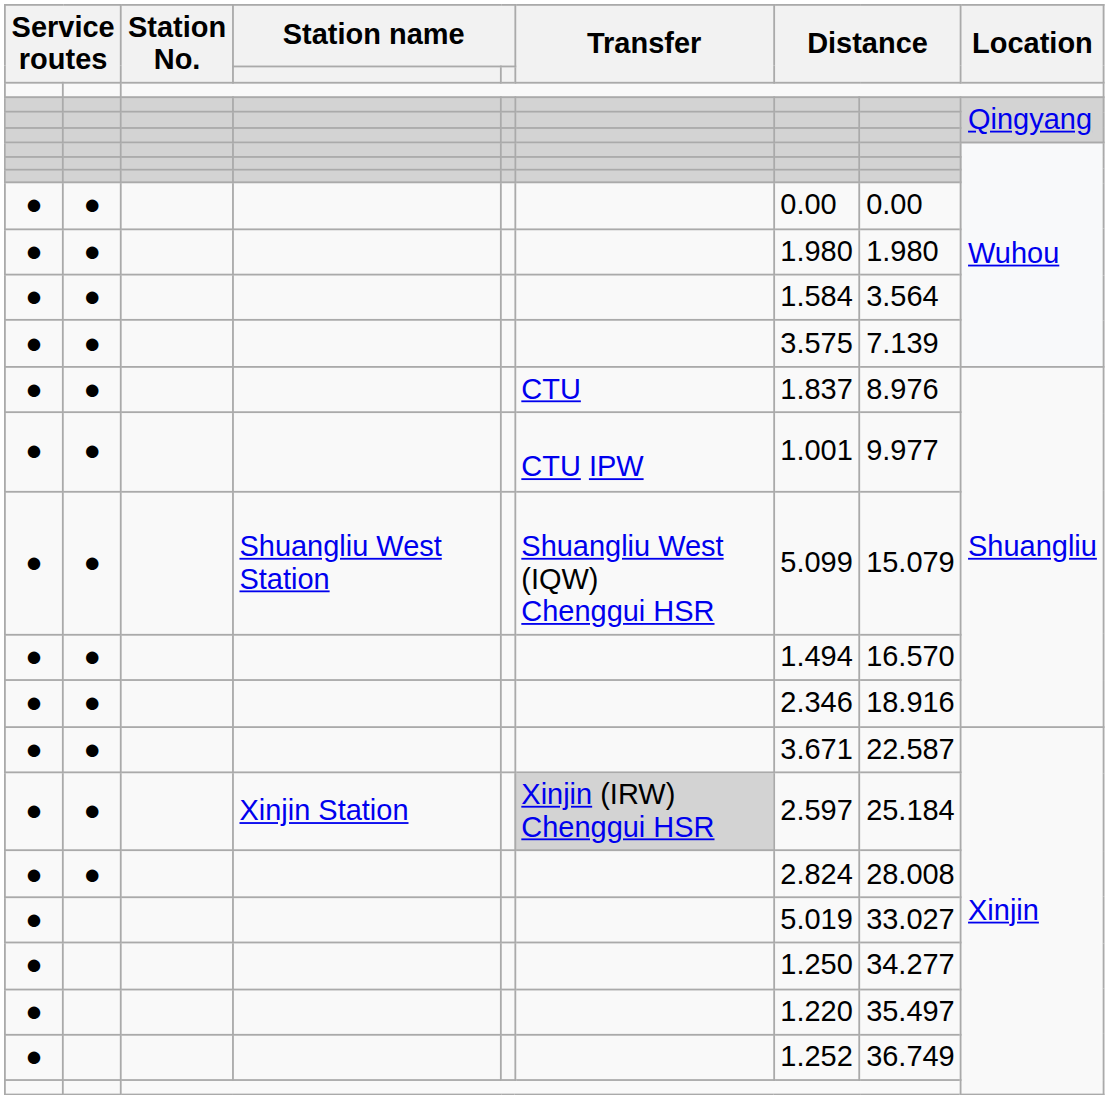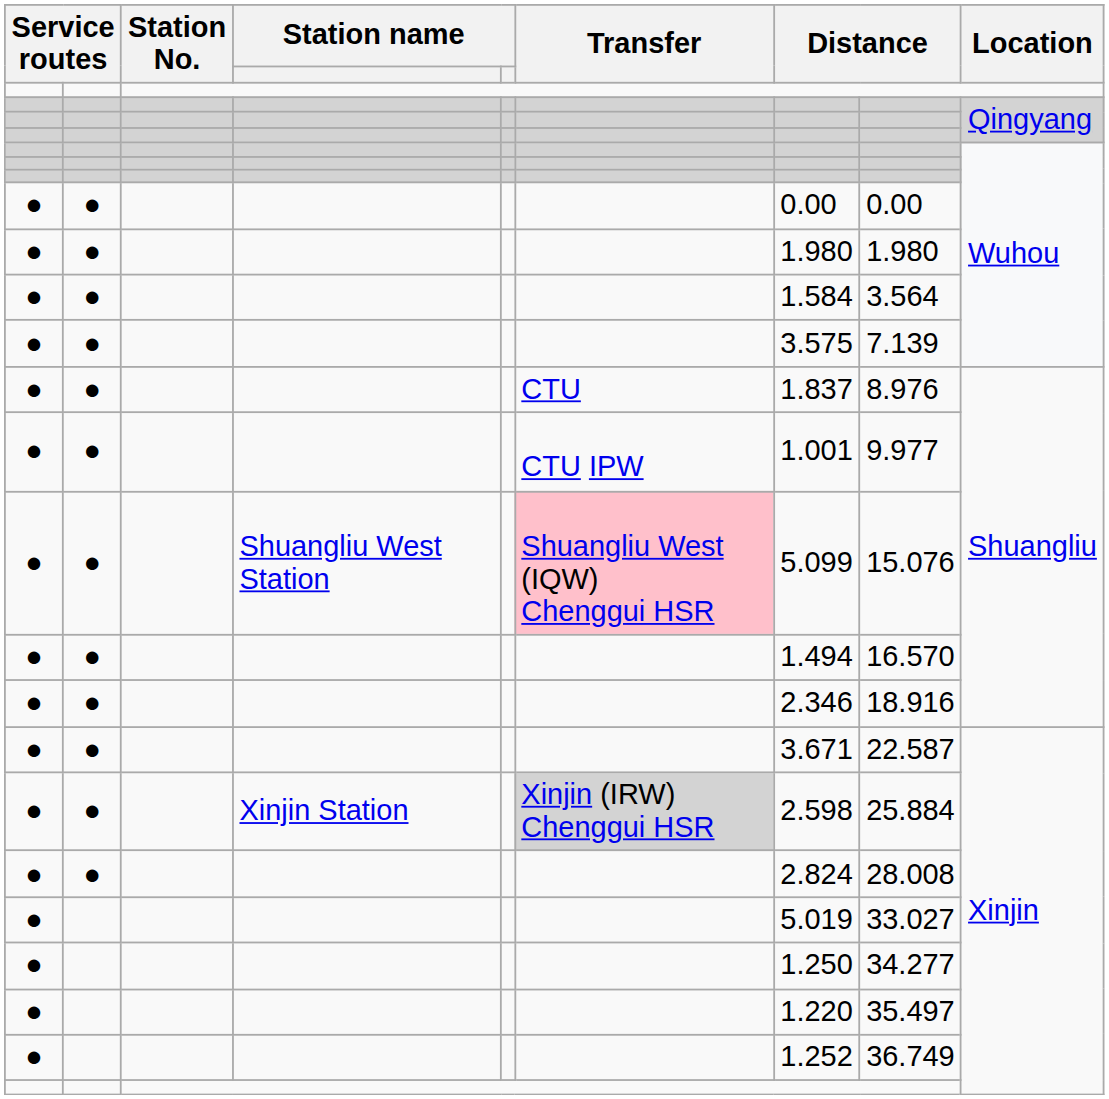(622, 578) no background -> (622, 578) pink background
(910, 562) 15.079 -> (910, 562) 15.076
(817, 811) 2.597 -> (817, 811) 2.598
(910, 811) 25.184 -> (910, 811) 25.884
